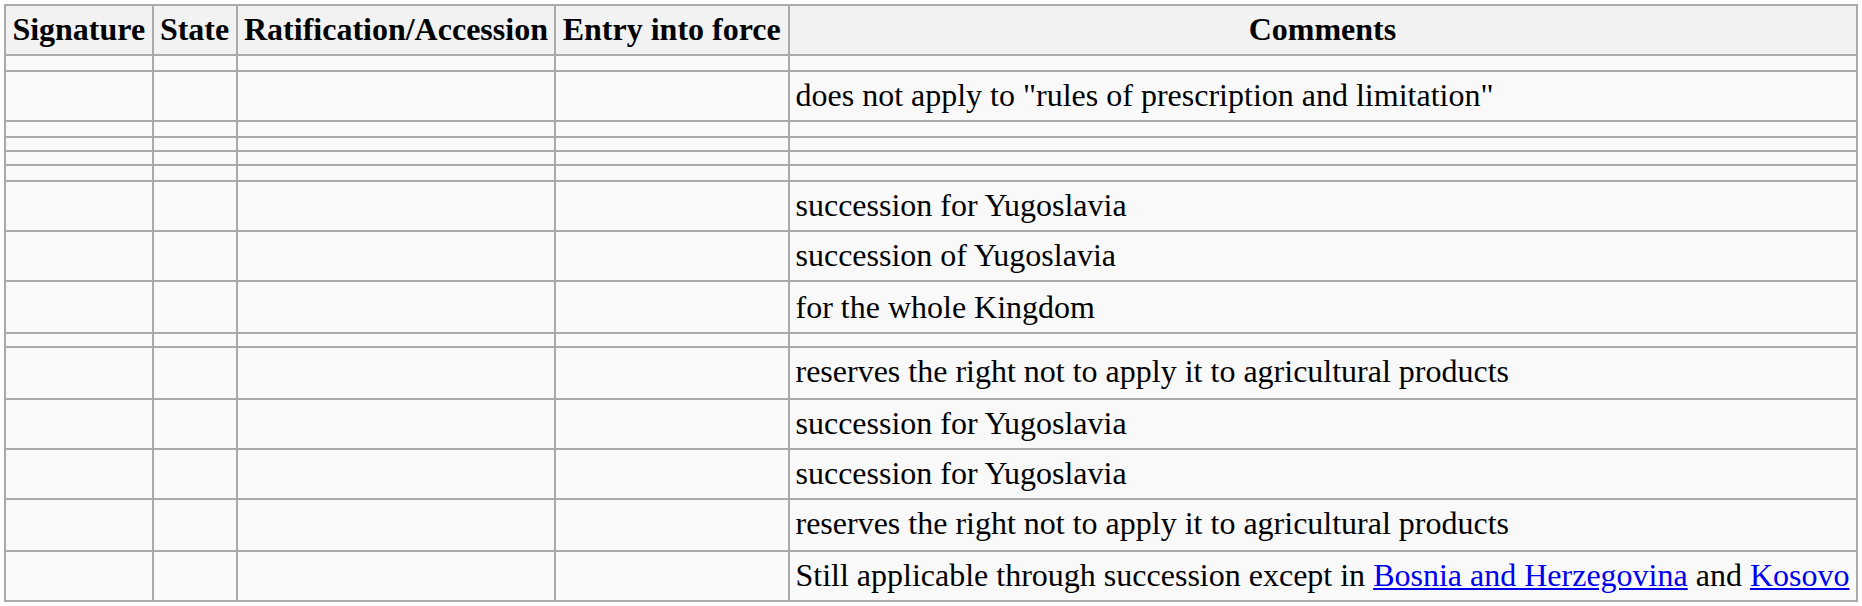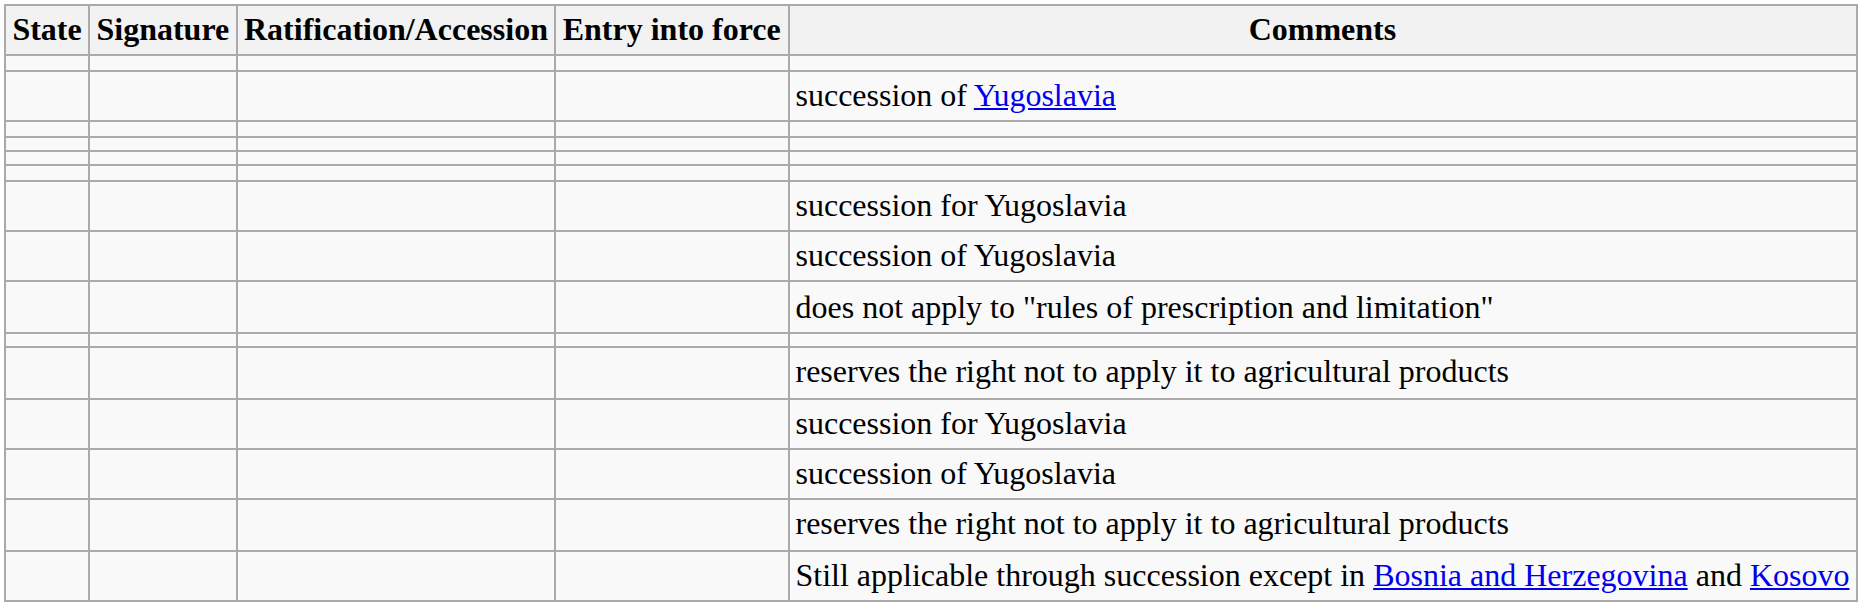columns swapped: (195, 29) <-> (79, 29)
(1144, 95) does not apply to "rules of prescription and limitation" -> (956, 95) succession of Yugoslavia
(945, 306) for the whole Kingdom -> (1144, 306) does not apply to "rules of prescription and limitation"
(961, 473) succession for Yugoslavia -> (956, 473) succession of Yugoslavia
